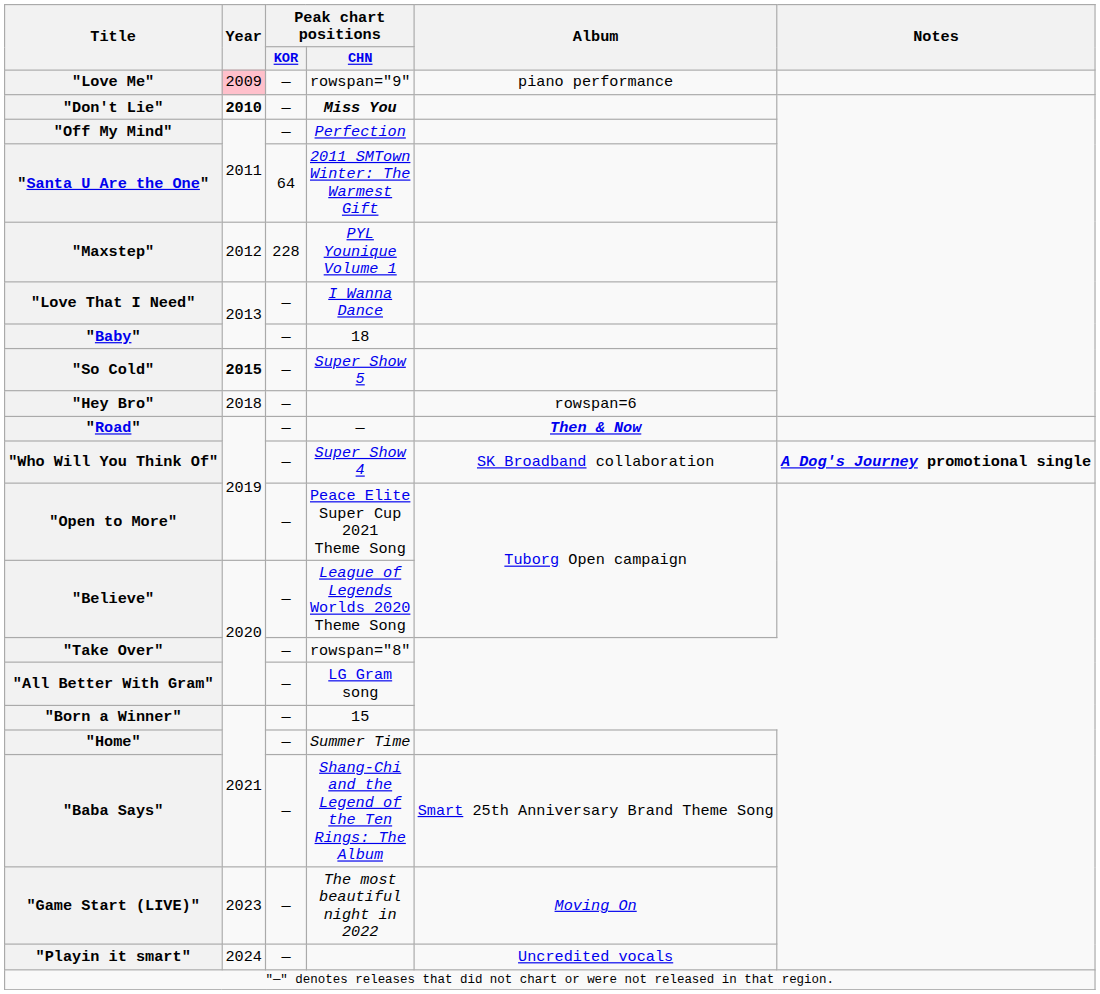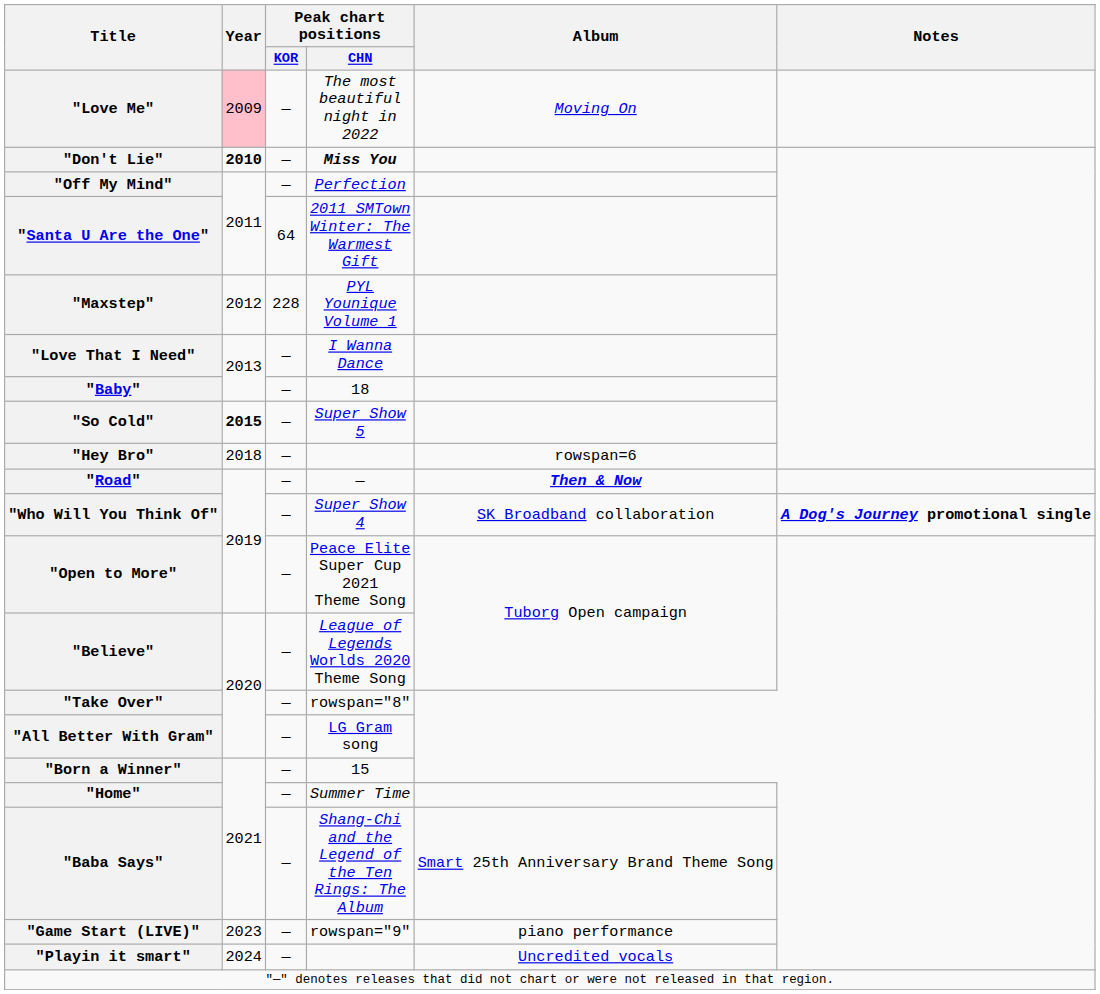(360, 82) rowspan="9" -> (360, 109) The most beautiful night in 2022
(596, 82) piano performance -> (596, 109) Moving On
(360, 906) The most beautiful night in 2022 -> (360, 932) rowspan="9"
(596, 906) Moving On -> (596, 932) piano performance
